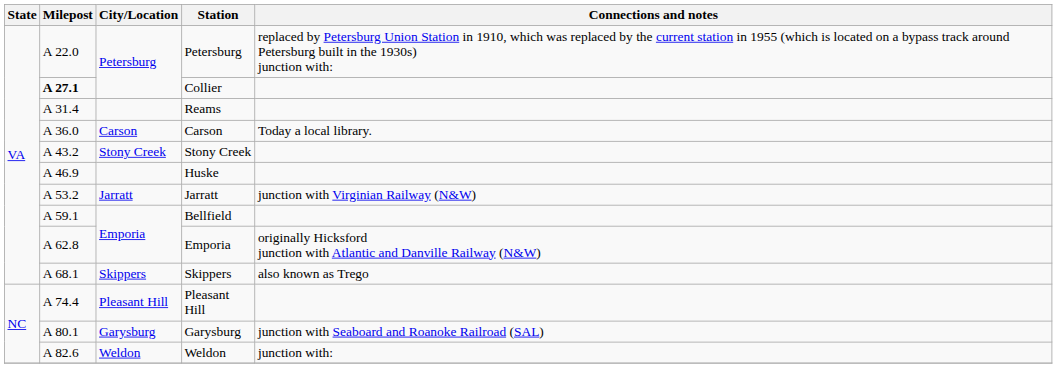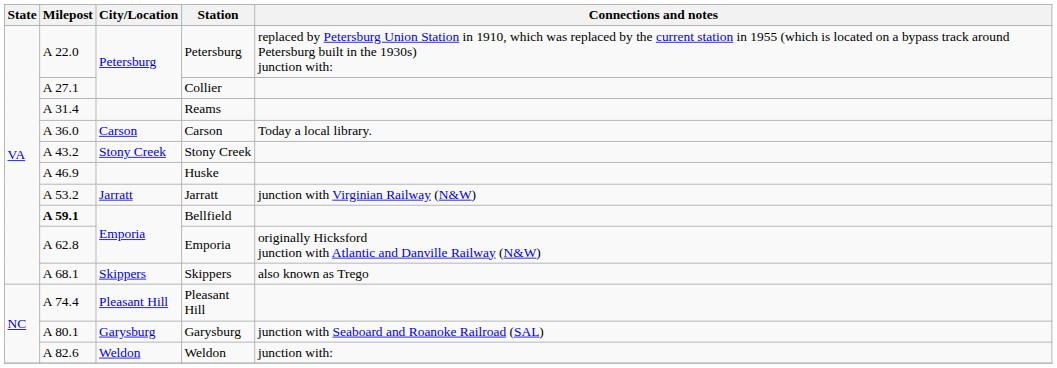(61, 88) bold -> (61, 88) normal
(61, 215) normal -> (61, 215) bold
